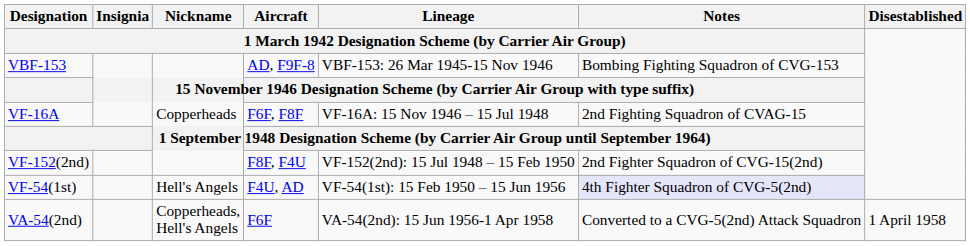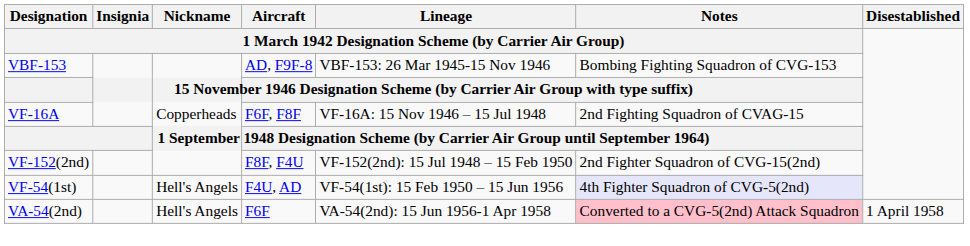(198, 220) Copperheads, Hell's Angels -> (197, 211) Hell's Angels
(722, 220) no background -> (719, 211) pink background
